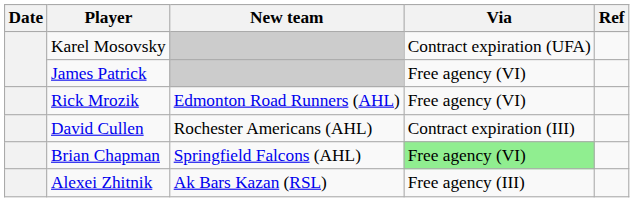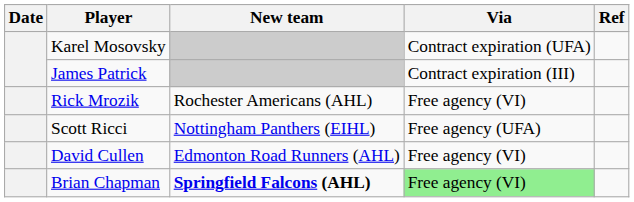(467, 73) Free agency (VI) -> (491, 73) Contract expiration (III)
(287, 100) Edmonton Road Runners (AHL) -> (273, 100) Rochester Americans (AHL)
+ row: (89, 127)
(273, 127) Rochester Americans (AHL) -> (287, 155) Edmonton Road Runners (AHL)
(491, 127) Contract expiration (III) -> (467, 155) Free agency (VI)
(267, 155) normal -> (272, 182) bold
- row: (102, 182)
